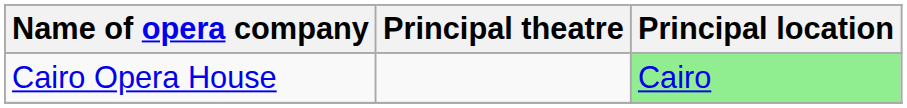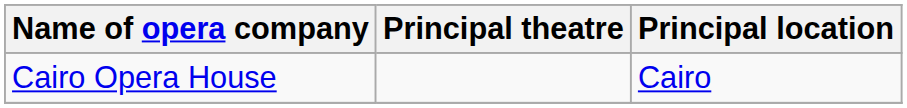(675, 77) lightgreen background -> (675, 77) no background
